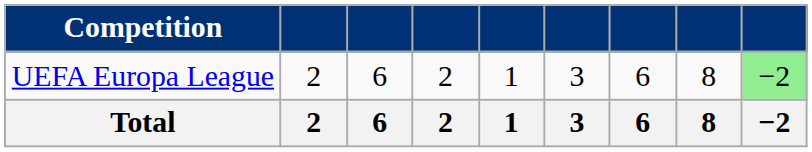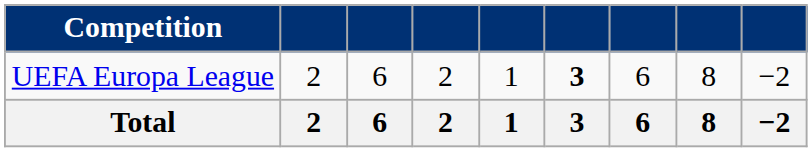(577, 75) normal -> (577, 75) bold
(774, 75) lightgreen background -> (774, 75) no background
